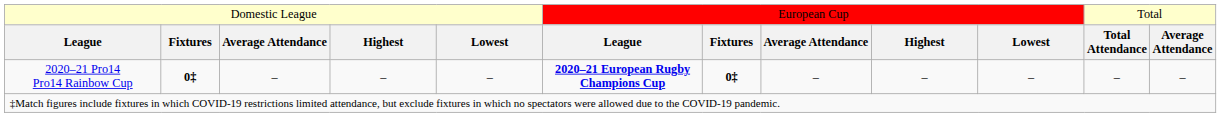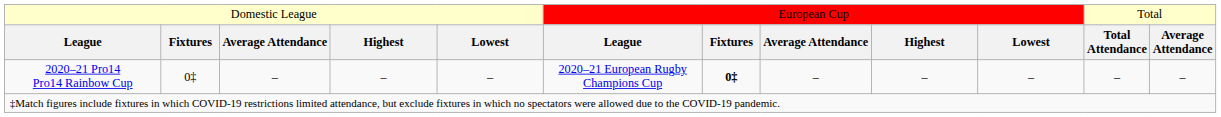(190, 77) bold -> (190, 77) normal
(623, 77) bold -> (623, 77) normal
